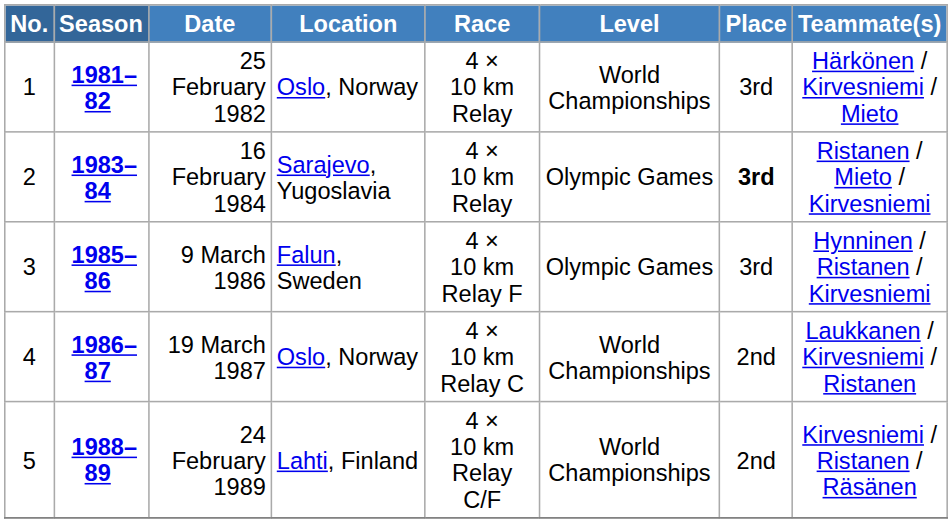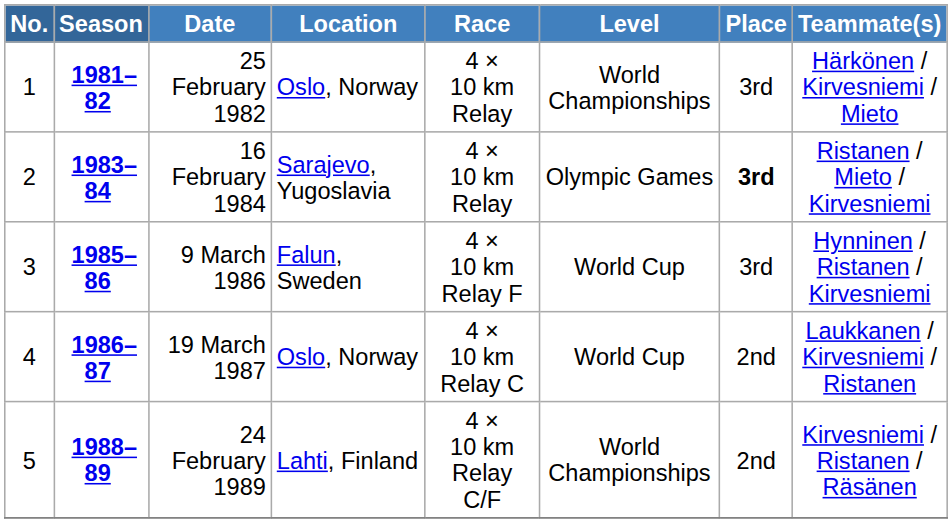(629, 267) Olympic Games -> (629, 267) World Cup
(629, 357) World Championships -> (629, 357) World Cup
